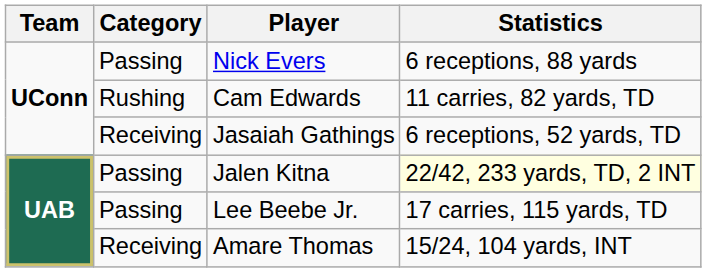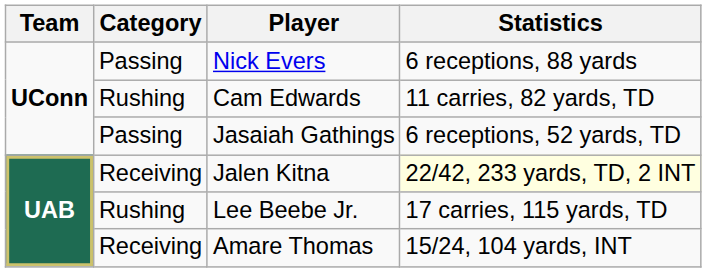(151, 135) Receiving -> (141, 135) Passing
(141, 172) Passing -> (151, 172) Receiving
(141, 210) Passing -> (142, 210) Rushing
